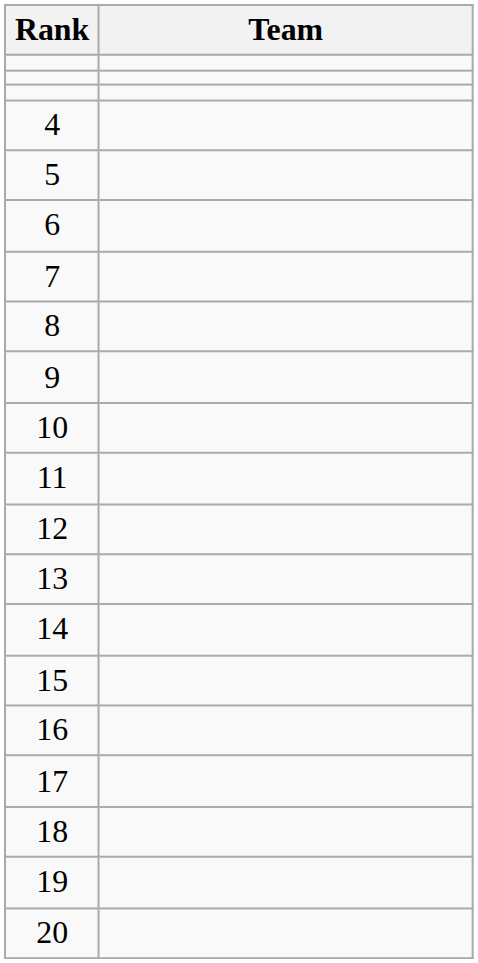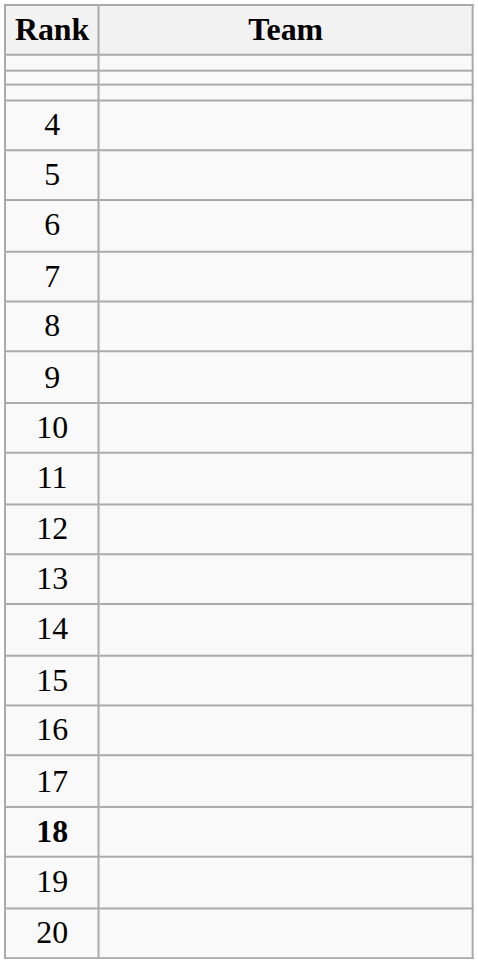(52, 831) normal -> (52, 831) bold
